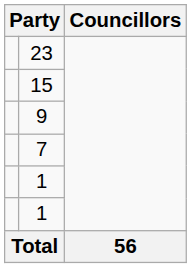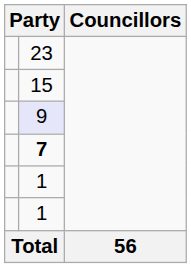(42, 117) no background -> (42, 117) lavender background
(42, 149) normal -> (42, 149) bold
